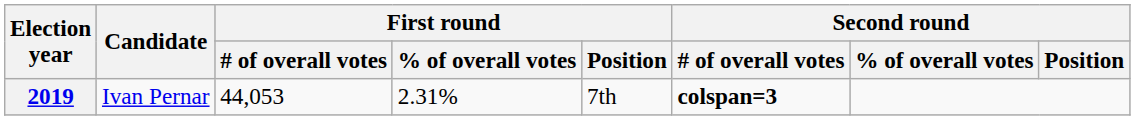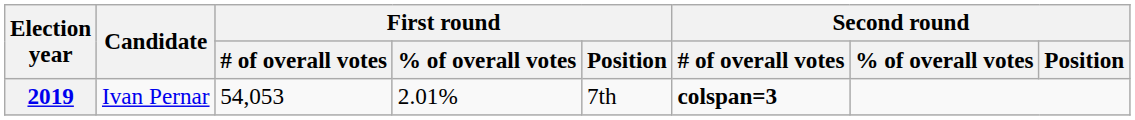(252, 96) 44,053 -> (252, 96) 54,053
(428, 96) 2.31% -> (428, 96) 2.01%
